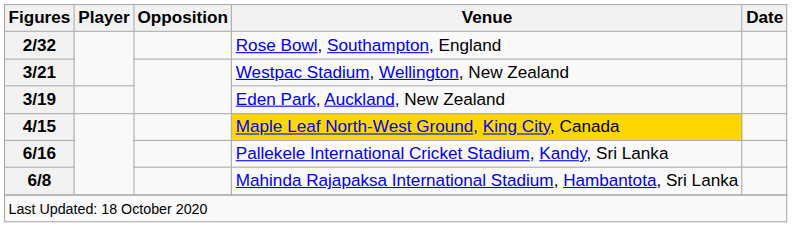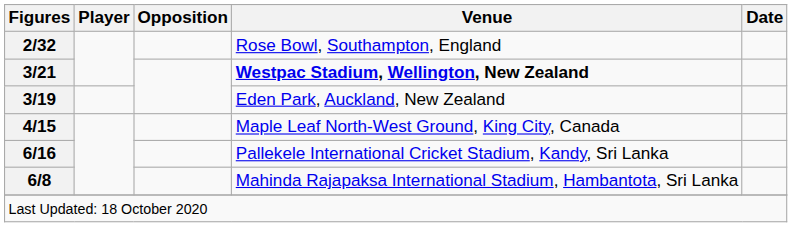(402, 72) normal -> (412, 72) bold
(428, 126) gold background -> (428, 126) no background
